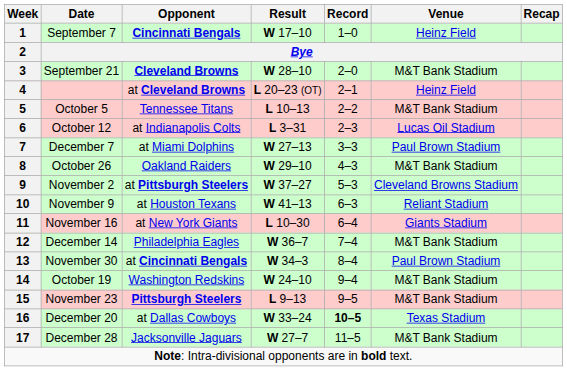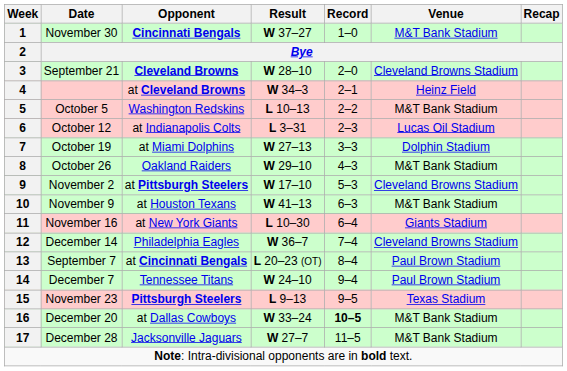(82, 33) September 7 -> (82, 33) November 30
(288, 33) W 17–10 -> (288, 33) W 37–27
(446, 33) Heinz Field -> (446, 33) M&T Bank Stadium
(446, 71) M&T Bank Stadium -> (446, 71) Cleveland Browns Stadium
(288, 90) L 20–23 (OT) -> (288, 90) W 34–3
(186, 109) Tennessee Titans -> (186, 109) Washington Redskins
(81, 147) December 7 -> (81, 147) October 19
(446, 147) Paul Brown Stadium -> (446, 147) Dolphin Stadium
(288, 185) W 37–27 -> (288, 185) W 17–10
(446, 204) Reliant Stadium -> (446, 204) M&T Bank Stadium
(446, 242) M&T Bank Stadium -> (446, 242) Cleveland Browns Stadium
(82, 261) November 30 -> (82, 261) September 7
(288, 261) W 34–3 -> (288, 261) L 20–23 (OT)
(81, 280) October 19 -> (81, 280) December 7
(186, 280) Washington Redskins -> (186, 280) Tennessee Titans
(446, 280) M&T Bank Stadium -> (446, 280) Paul Brown Stadium
(446, 299) M&T Bank Stadium -> (446, 299) Texas Stadium
(446, 318) Texas Stadium -> (446, 318) M&T Bank Stadium
